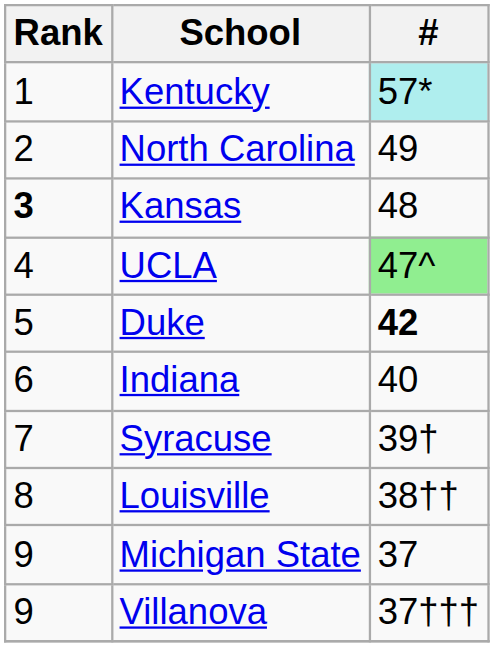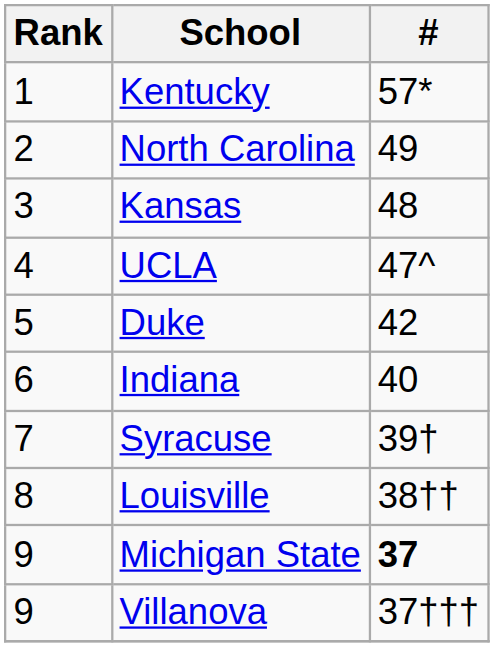(405, 91) paleturquoise background -> (405, 91) no background
(24, 206) bold -> (24, 206) normal
(407, 264) lightgreen background -> (407, 264) no background
(398, 322) bold -> (398, 322) normal
(398, 554) normal -> (398, 554) bold
